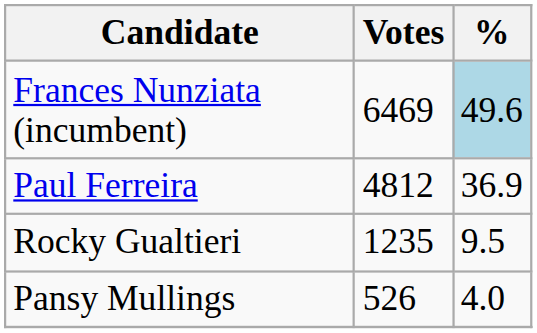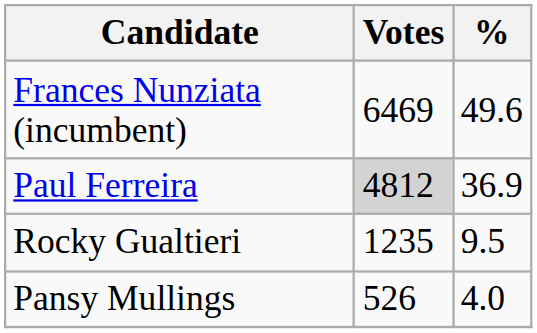(492, 108) lightblue background -> (492, 108) no background
(398, 185) no background -> (398, 185) lightgrey background
